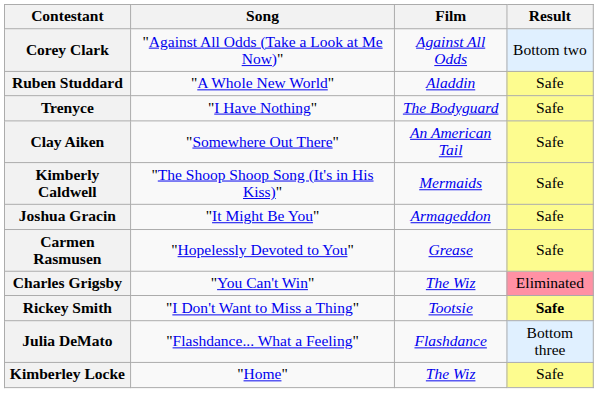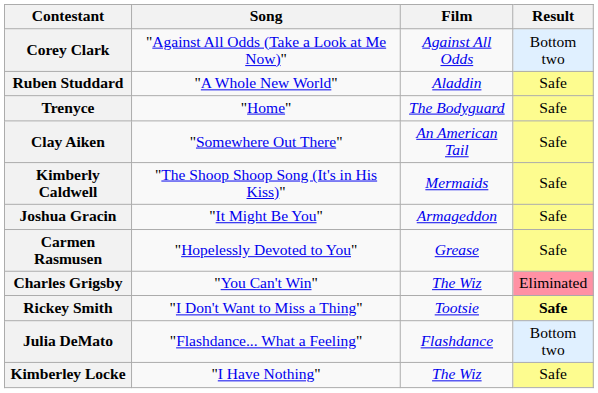(263, 108) "I Have Nothing" -> (266, 108) "Home"
(550, 341) Bottom three -> (553, 341) Bottom two
(263, 374) "Home" -> (266, 374) "I Have Nothing"
